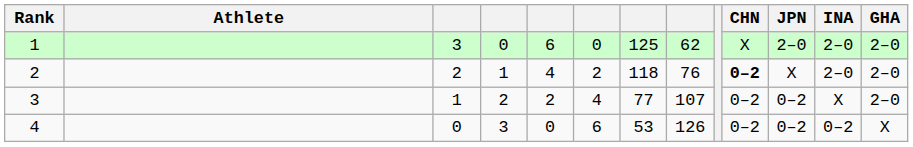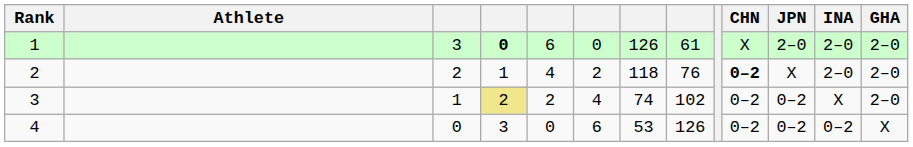(503, 46) normal -> (503, 46) bold
(643, 46) 125 -> (643, 46) 126
(690, 46) 62 -> (690, 46) 61
(503, 100) no background -> (503, 100) khaki background
(643, 100) 77 -> (643, 100) 74
(690, 100) 107 -> (690, 100) 102
